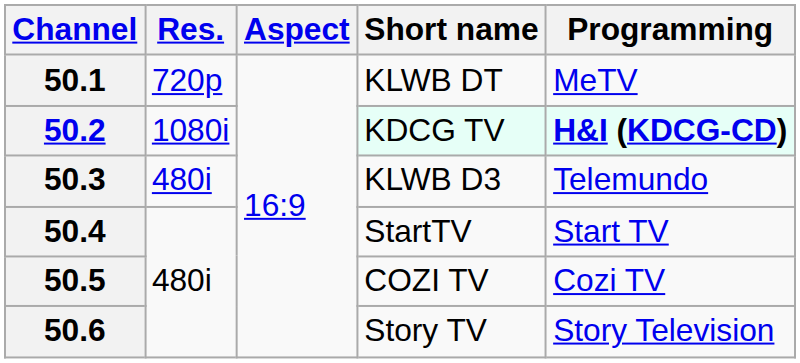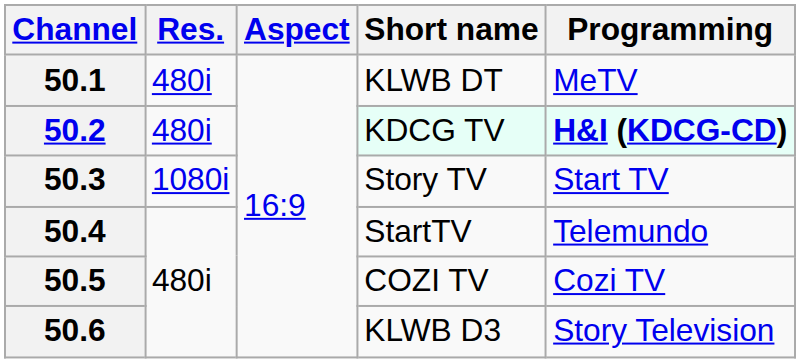(187, 79) 720p -> (182, 79) 480i
(191, 130) 1080i -> (182, 130) 480i
(182, 180) 480i -> (191, 180) 1080i
(433, 180) KLWB D3 -> (426, 180) Story TV
(631, 180) Telemundo -> (611, 180) Start TV
(611, 230) Start TV -> (631, 230) Telemundo
(426, 331) Story TV -> (433, 331) KLWB D3
